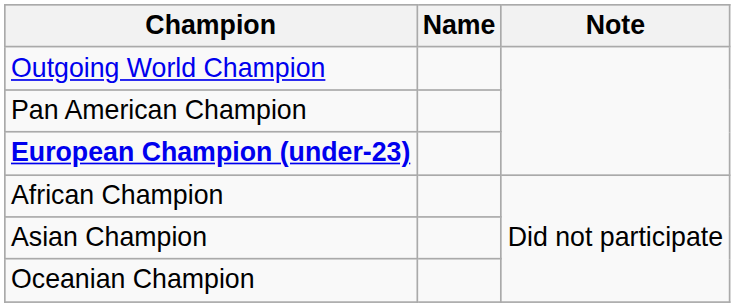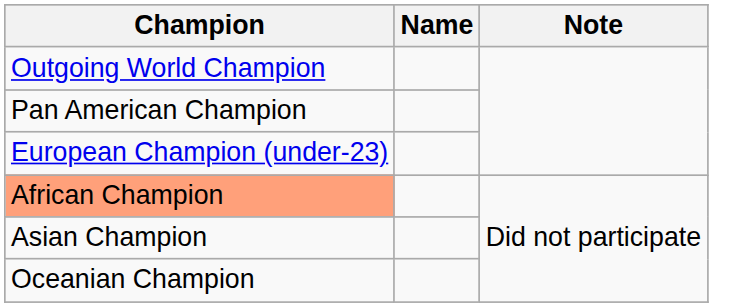(211, 152) bold -> (200, 152) normal
(117, 195) no background -> (117, 195) lightsalmon background
